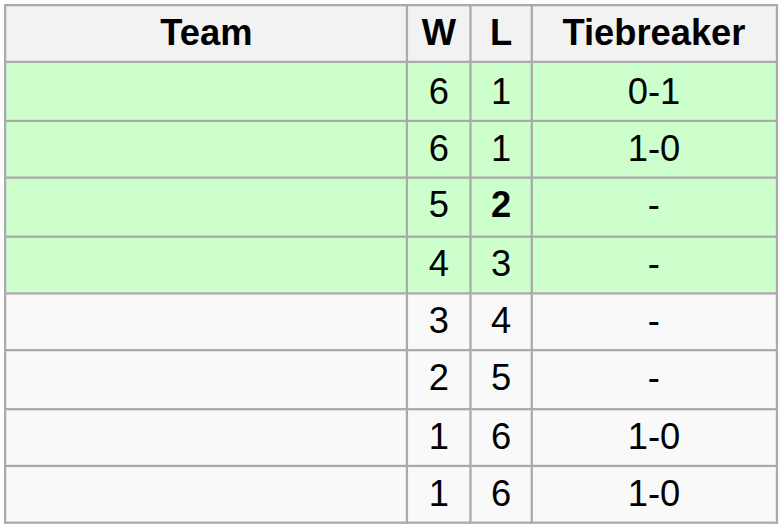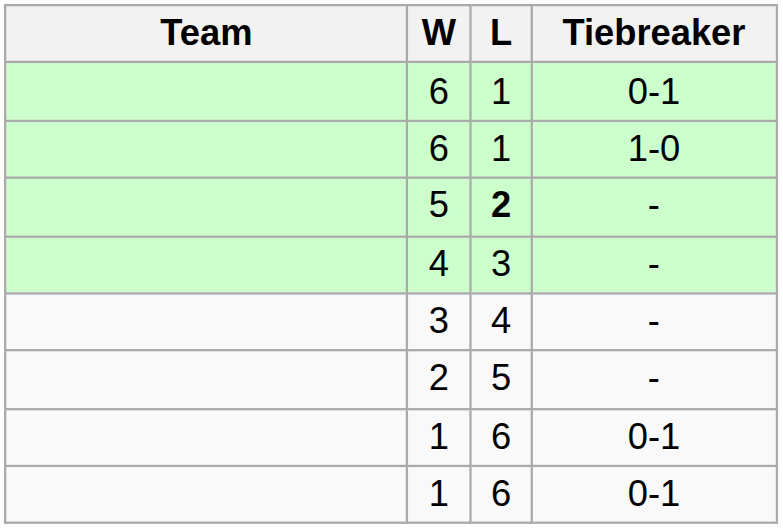(654, 436) 1-0 -> (654, 436) 0-1
(654, 494) 1-0 -> (654, 494) 0-1
